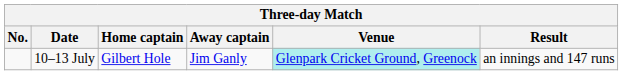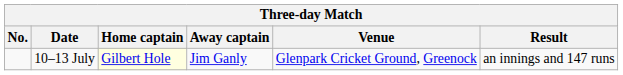(136, 59) no background -> (136, 59) lightyellow background
(376, 59) paleturquoise background -> (376, 59) no background
